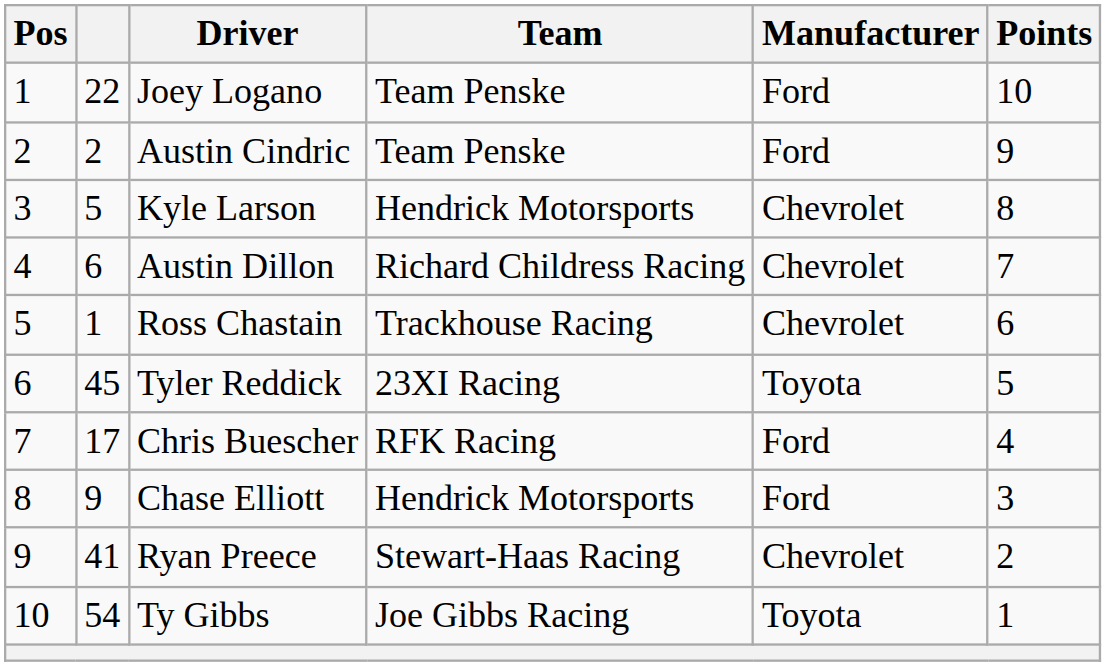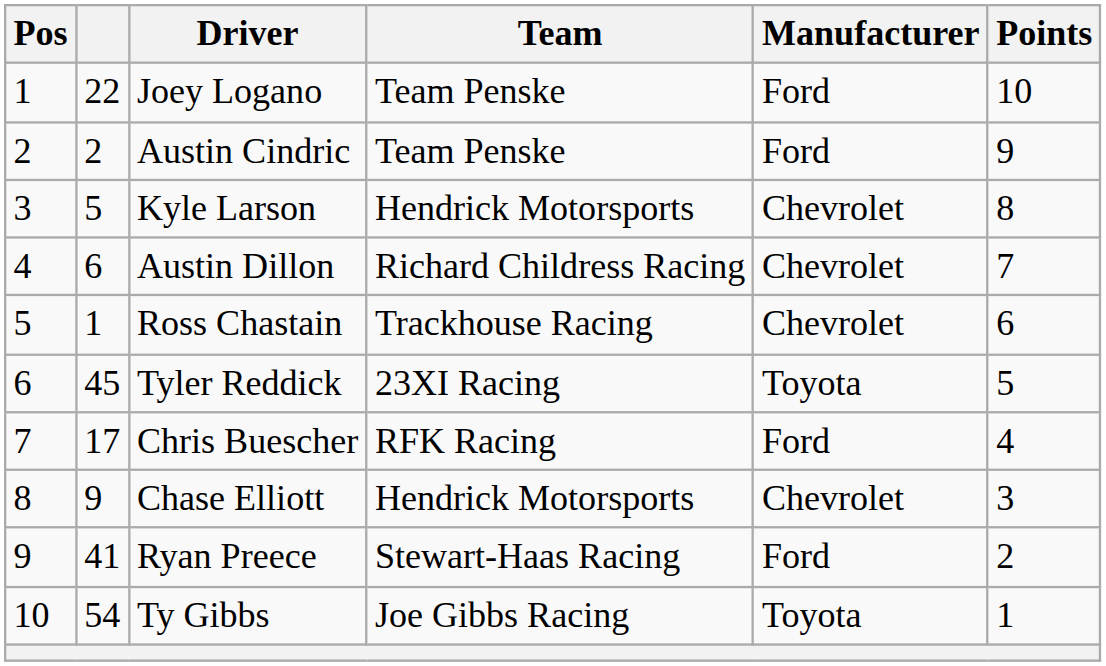(796, 497) Ford -> (833, 497) Chevrolet
(833, 555) Chevrolet -> (796, 555) Ford
